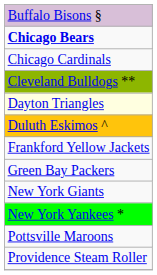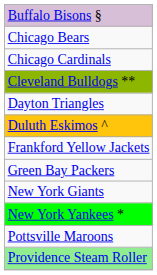(51, 37) bold -> (48, 37) normal
(56, 103) lightyellow background -> (56, 103) no background
(77, 258) no background -> (77, 258) lightgreen background
